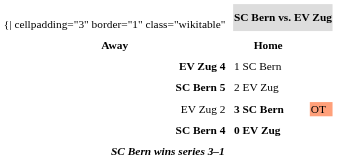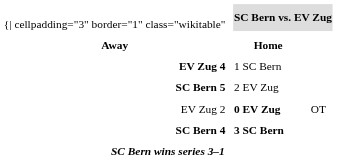(259, 109) 3 SC Bern -> (257, 109) 0 EV Zug
(318, 109) lightsalmon background -> (318, 109) no background
(257, 130) 0 EV Zug -> (259, 130) 3 SC Bern
